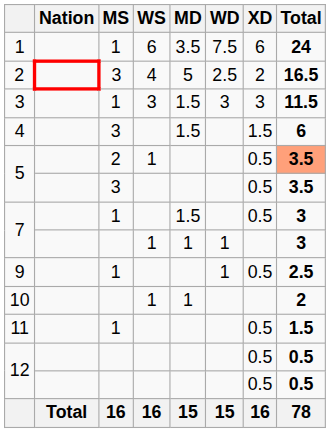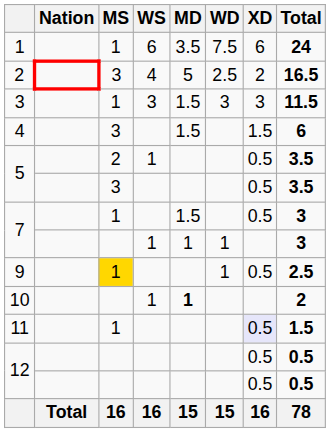(301, 159) lightsalmon background -> (301, 159) no background
(116, 272) no background -> (116, 272) gold background
(188, 300) normal -> (188, 300) bold
(260, 328) no background -> (260, 328) lavender background
